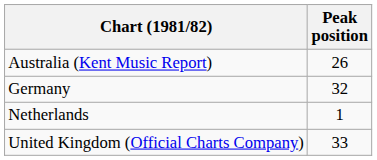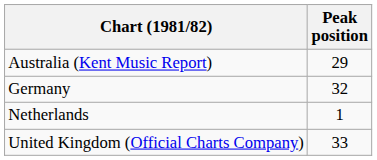(340, 62) 26 -> (340, 62) 29
